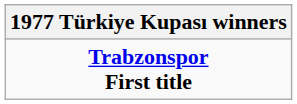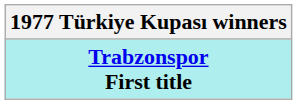(148, 68) no background -> (148, 68) paleturquoise background
